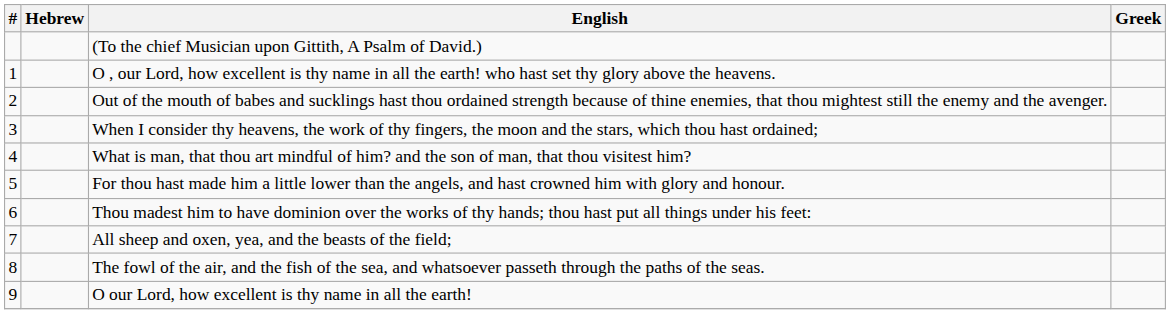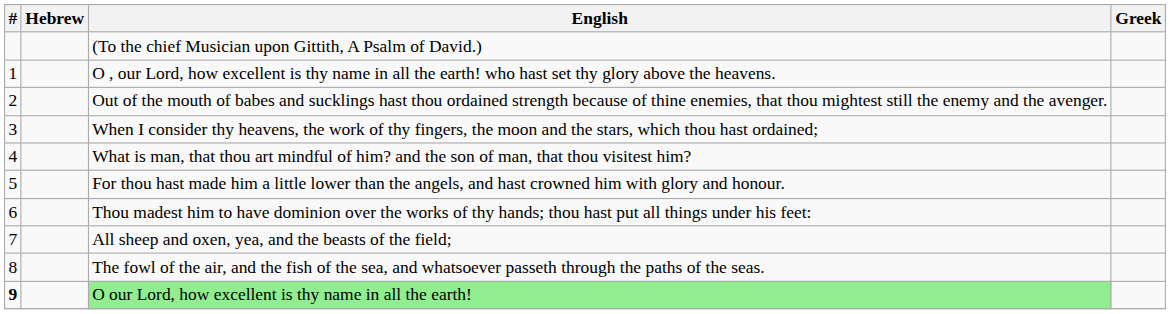(13, 294) normal -> (13, 294) bold
(282, 294) no background -> (282, 294) lightgreen background
